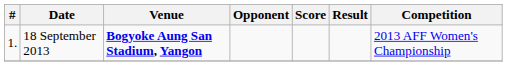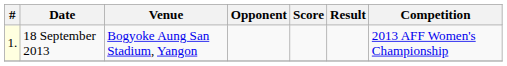(12, 43) no background -> (12, 43) lightyellow background
(159, 43) bold -> (158, 43) normal
